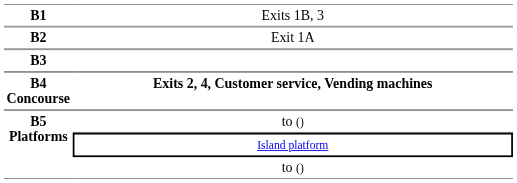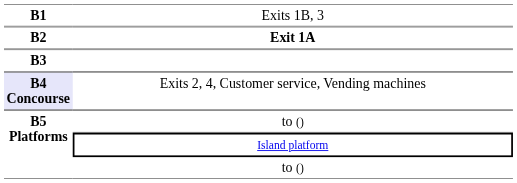(293, 37) normal -> (293, 37) bold
(38, 91) no background -> (38, 91) lavender background
(293, 83) bold -> (293, 83) normal
